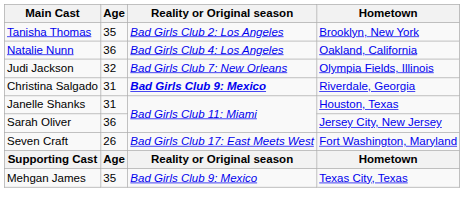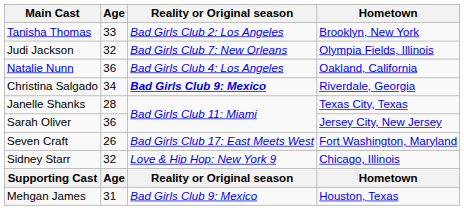(110, 31) 35 -> (110, 31) 33
rows swapped: (40, 50) <-> (40, 68)
(110, 86) 31 -> (110, 86) 34
(110, 104) 31 -> (110, 104) 28
(359, 104) Houston, Texas -> (363, 104) Texas City, Texas
+ row: (39, 159)
(110, 178) 35 -> (110, 196) 31
(363, 178) Texas City, Texas -> (359, 196) Houston, Texas
